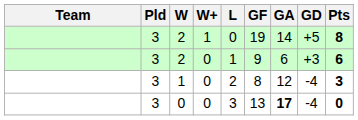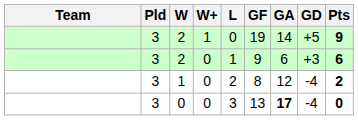(339, 37) 8 -> (339, 37) 9
(339, 81) 3 -> (339, 81) 2
